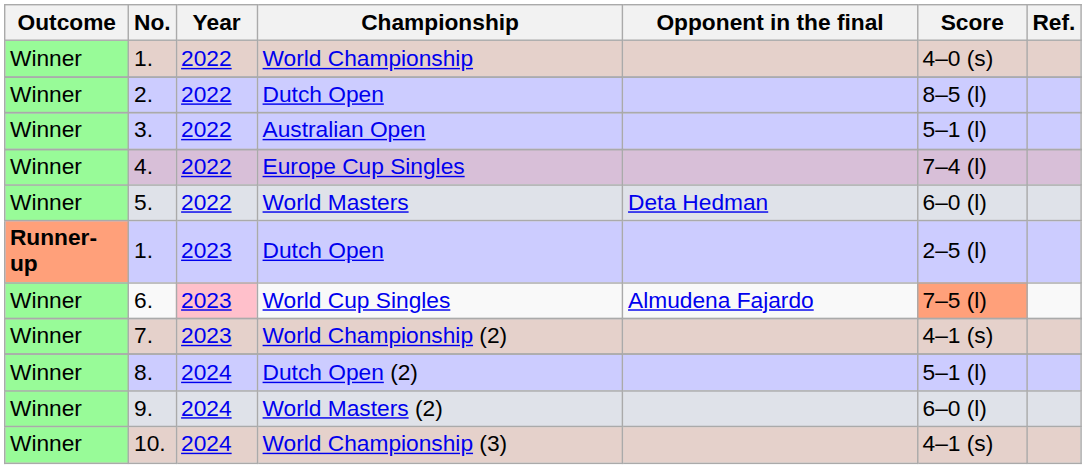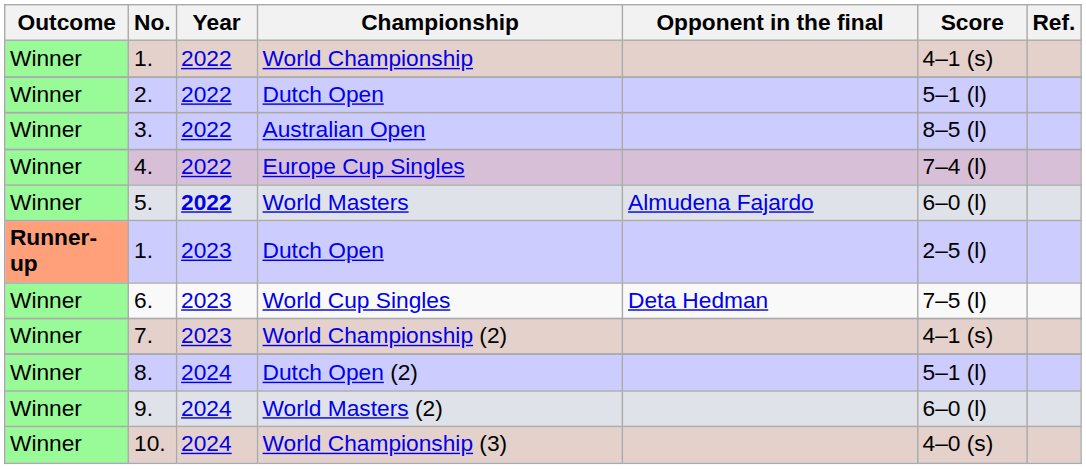(958, 58) 4–0 (s) -> (958, 58) 4–1 (s)
(955, 94) 8–5 (l) -> (955, 94) 5–1 (l)
(955, 130) 5–1 (l) -> (955, 130) 8–5 (l)
(206, 202) normal -> (206, 202) bold
(698, 202) Deta Hedman -> (721, 202) Almudena Fajardo
(206, 300) pink background -> (206, 300) no background
(721, 300) Almudena Fajardo -> (698, 300) Deta Hedman
(955, 300) lightsalmon background -> (955, 300) no background
(958, 444) 4–1 (s) -> (958, 444) 4–0 (s)
